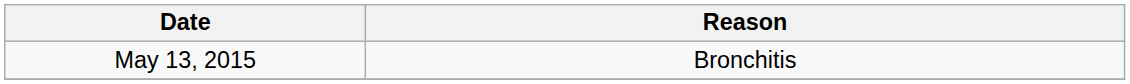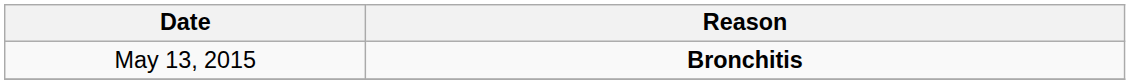(745, 60) normal -> (745, 60) bold
